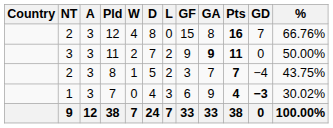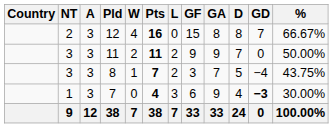columns swapped: (153, 14) <-> (236, 14)
(304, 34) 66.76% -> (304, 34) 66.67%
(211, 53) bold -> (217, 53) normal
(69, 73) 2 -> (69, 73) 3
(304, 93) 30.02% -> (304, 93) 30.00%
